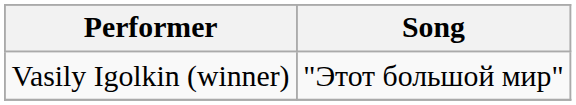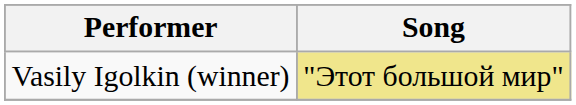(433, 75) no background -> (433, 75) khaki background
